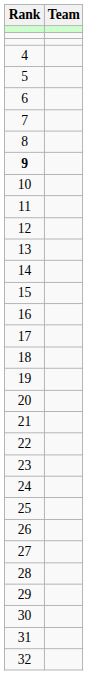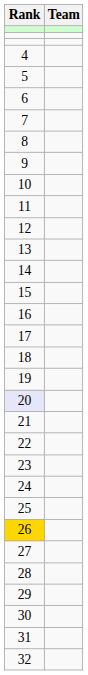(25, 163) bold -> (25, 163) normal
(25, 400) no background -> (25, 400) lavender background
(25, 530) no background -> (25, 530) gold background
